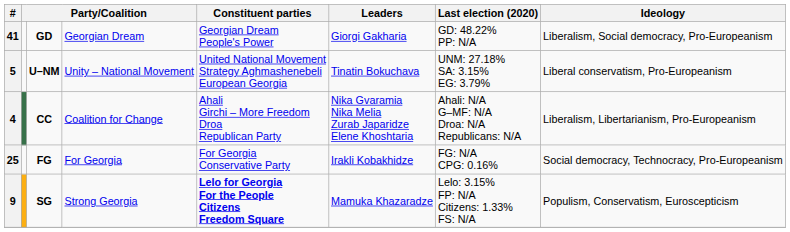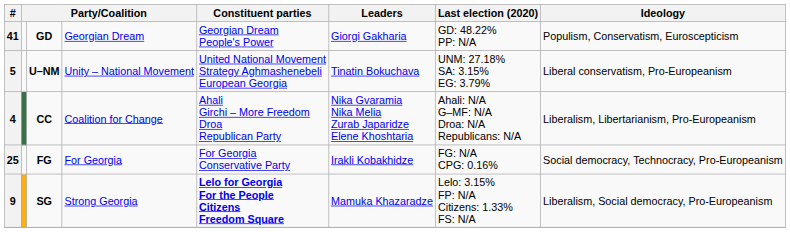(658, 36) Liberalism, Social democracy, Pro-Europeanism -> (641, 36) Populism, Conservatism, Euroscepticism
(641, 201) Populism, Conservatism, Euroscepticism -> (658, 201) Liberalism, Social democracy, Pro-Europeanism
